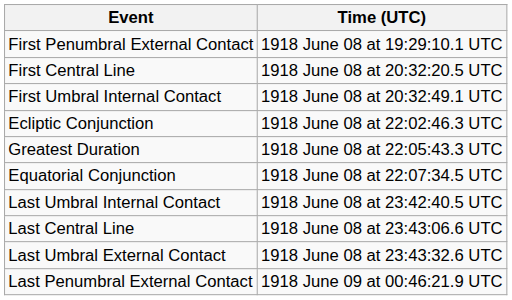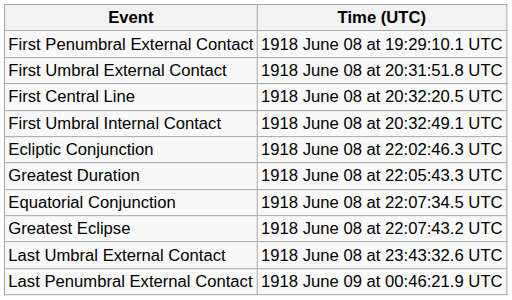+ row: (117, 70)
+ row: (69, 228)
- row: (114, 202)
- row: (71, 228)
